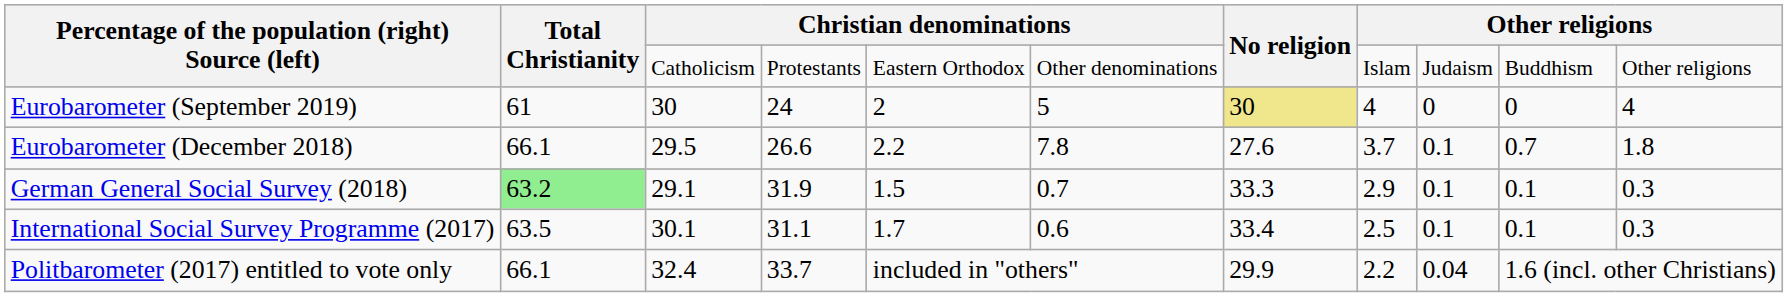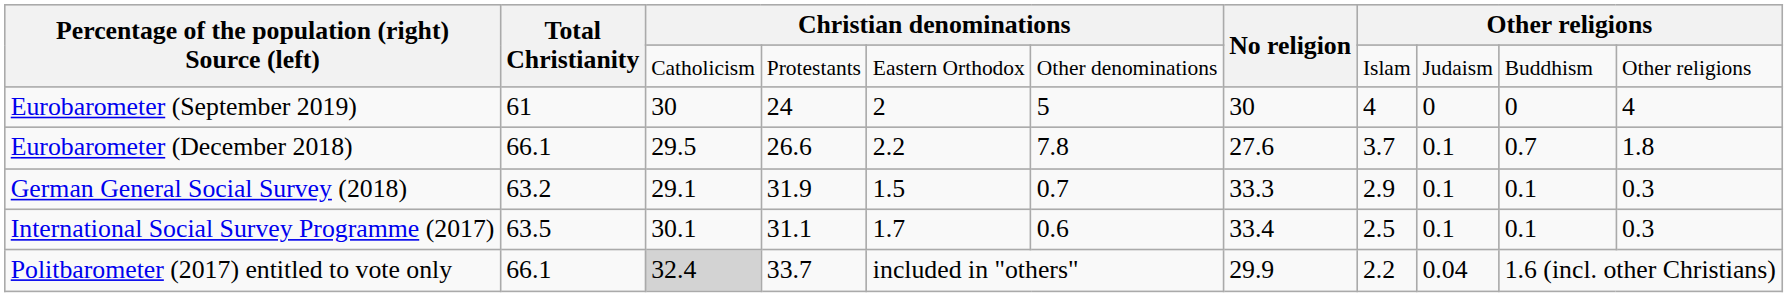(1242, 106) khaki background -> (1242, 106) no background
(529, 188) lightgreen background -> (529, 188) no background
(674, 270) no background -> (674, 270) lightgrey background
